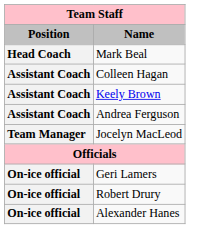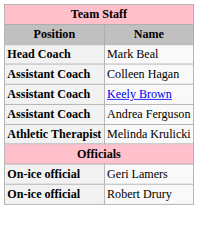+ row: (149, 134)
- row: (139, 134)
- row: (138, 214)
